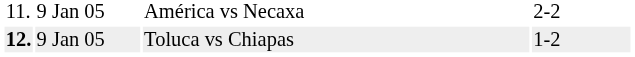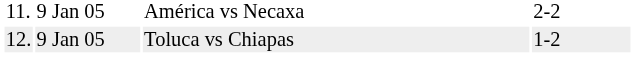(19, 39) bold -> (19, 39) normal
